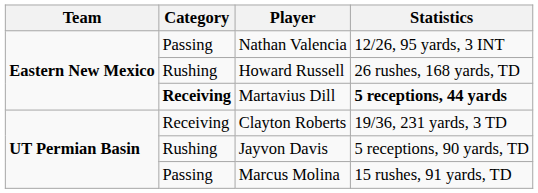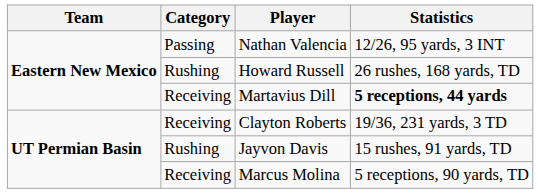(197, 96) bold -> (198, 96) normal
(442, 148) 5 receptions, 90 yards, TD -> (433, 148) 15 rushes, 91 yards, TD
(188, 174) Passing -> (198, 174) Receiving
(433, 174) 15 rushes, 91 yards, TD -> (442, 174) 5 receptions, 90 yards, TD
